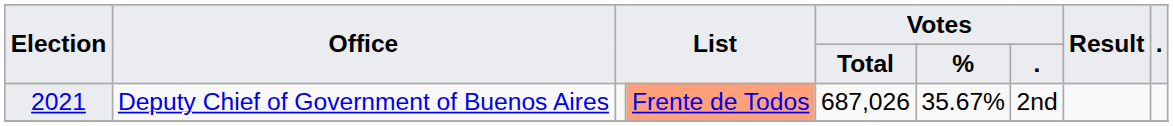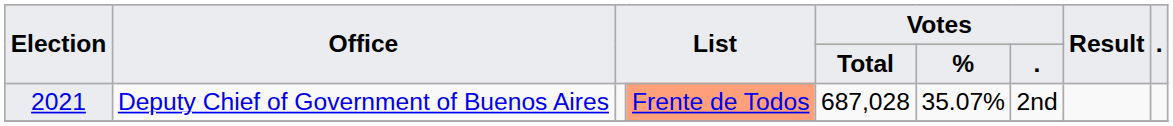(865, 103) 687,026 -> (865, 103) 687,028
(963, 103) 35.67% -> (963, 103) 35.07%
